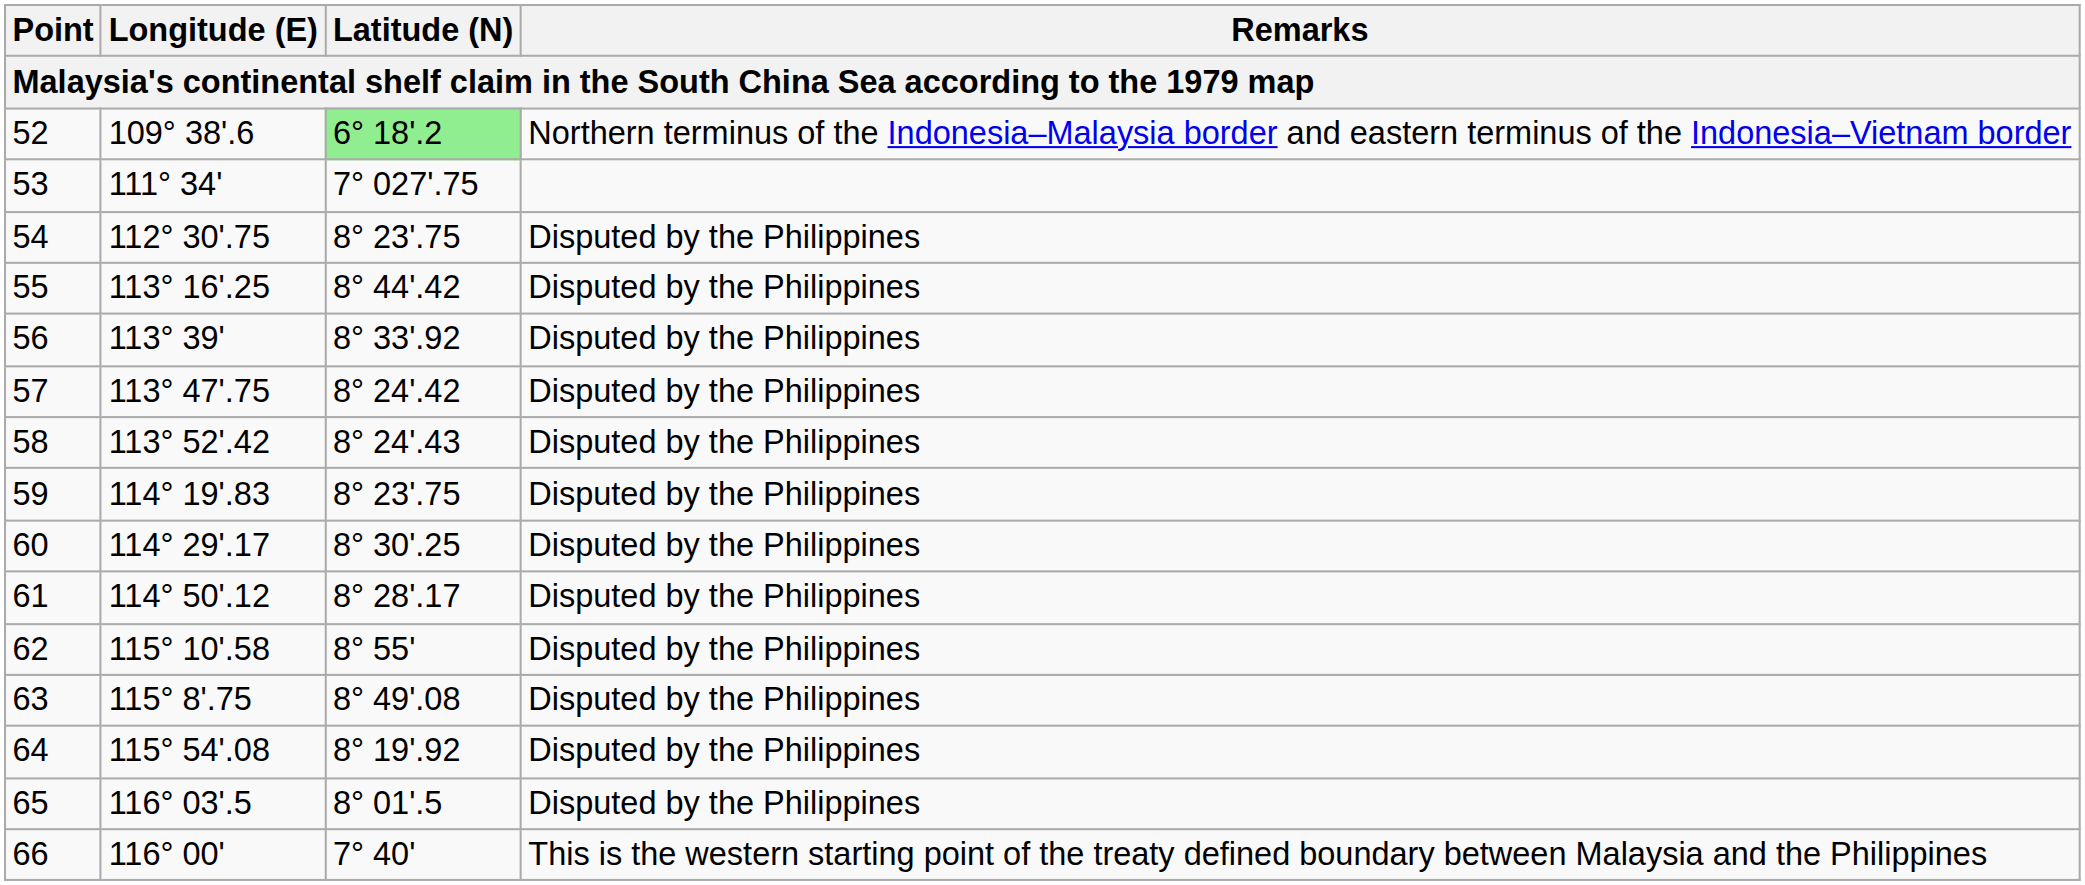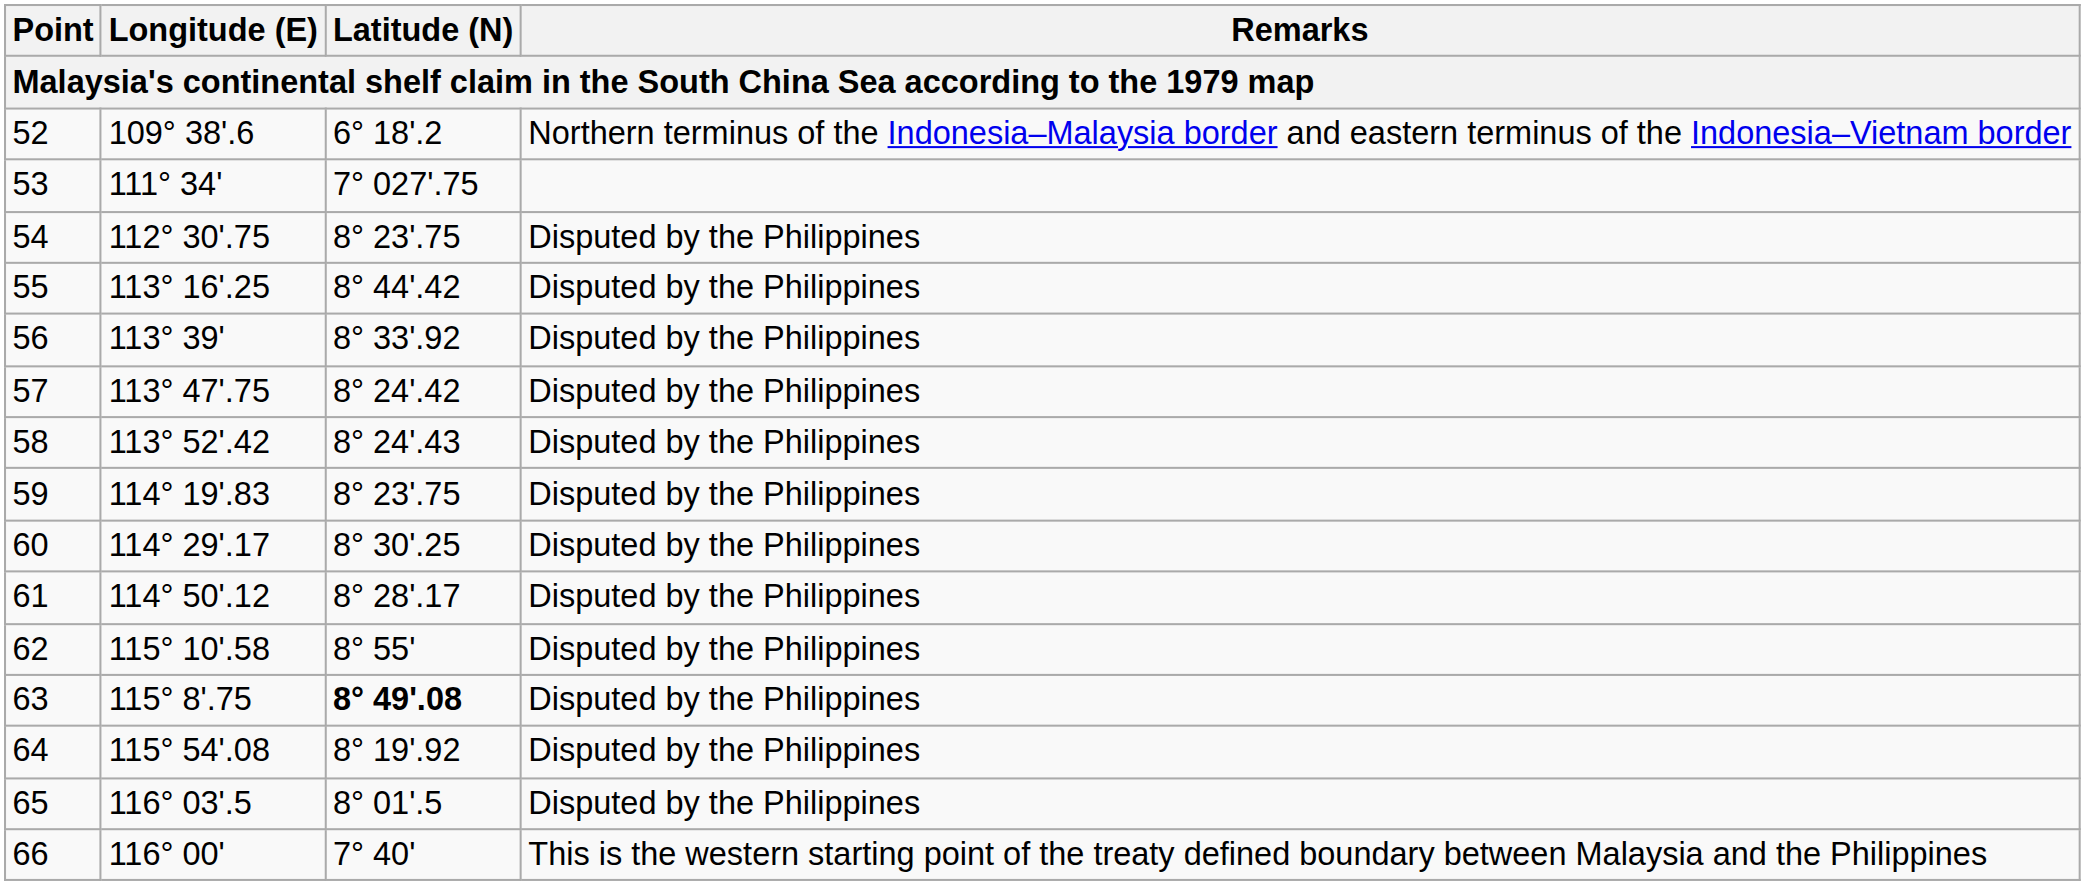(388, 133) lightgreen background -> (388, 133) no background
(397, 699) normal -> (397, 699) bold
